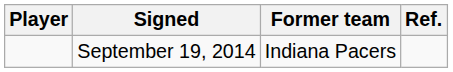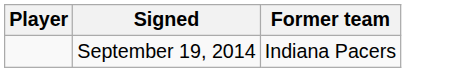- column: (424, 20)
